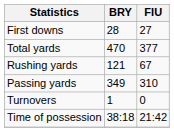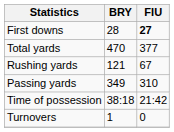(146, 30) normal -> (146, 30) bold
rows swapped: (32, 100) <-> (54, 118)
